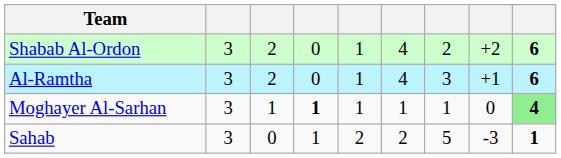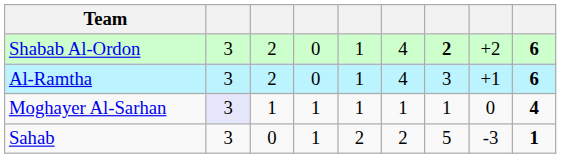(447, 49) normal -> (447, 49) bold
(228, 108) no background -> (228, 108) lavender background
(316, 108) bold -> (316, 108) normal
(534, 108) lightgreen background -> (534, 108) no background
